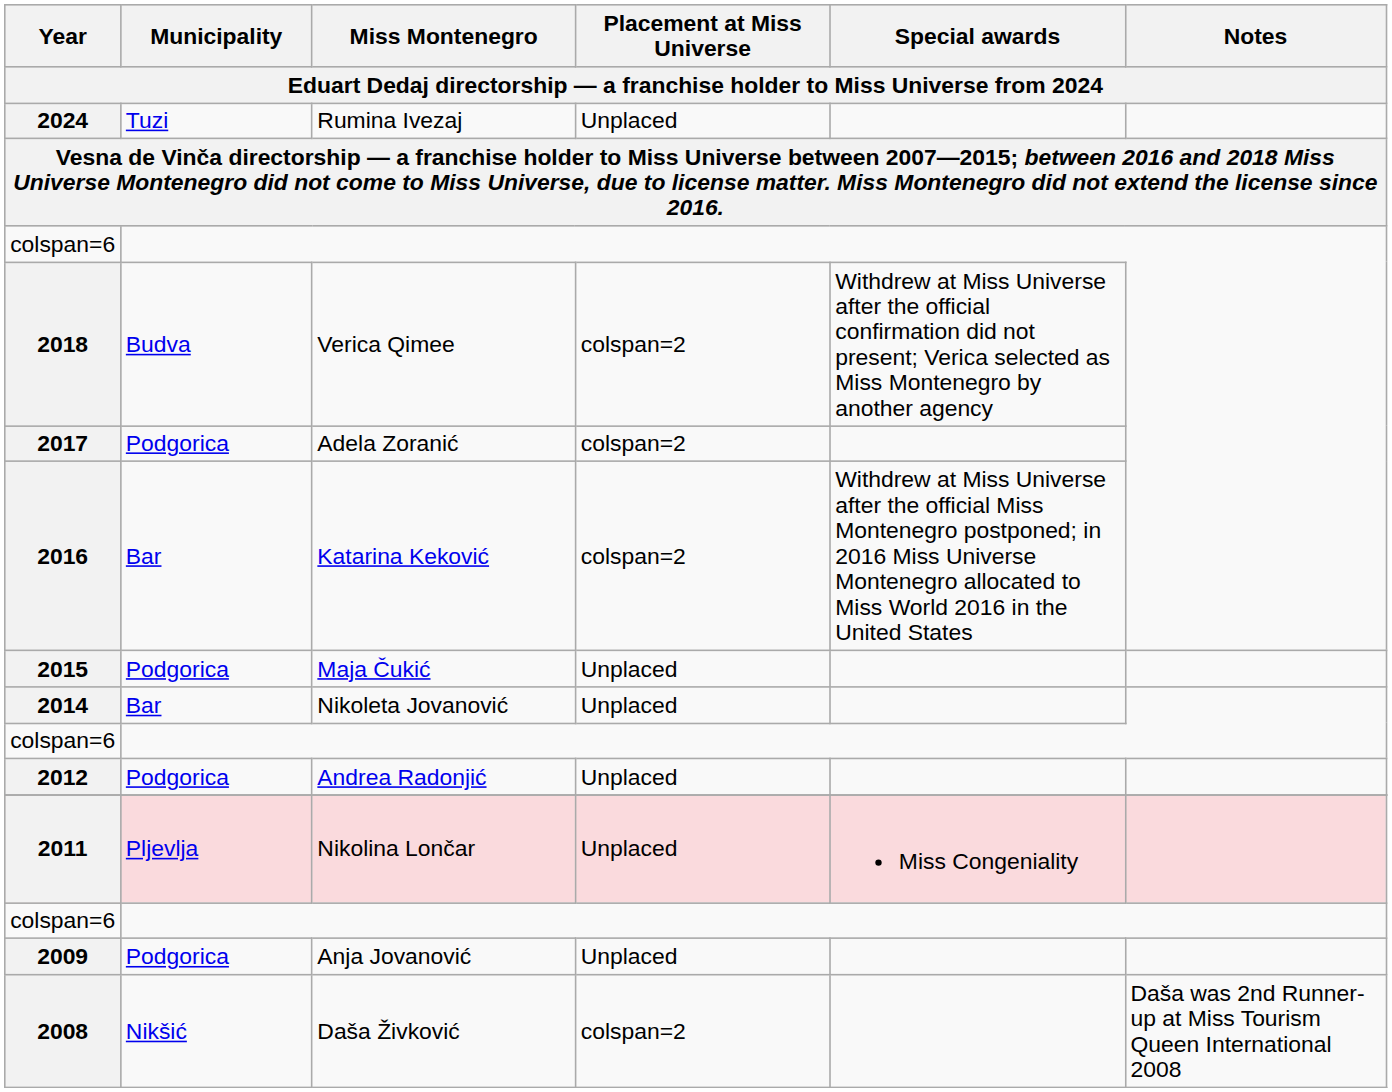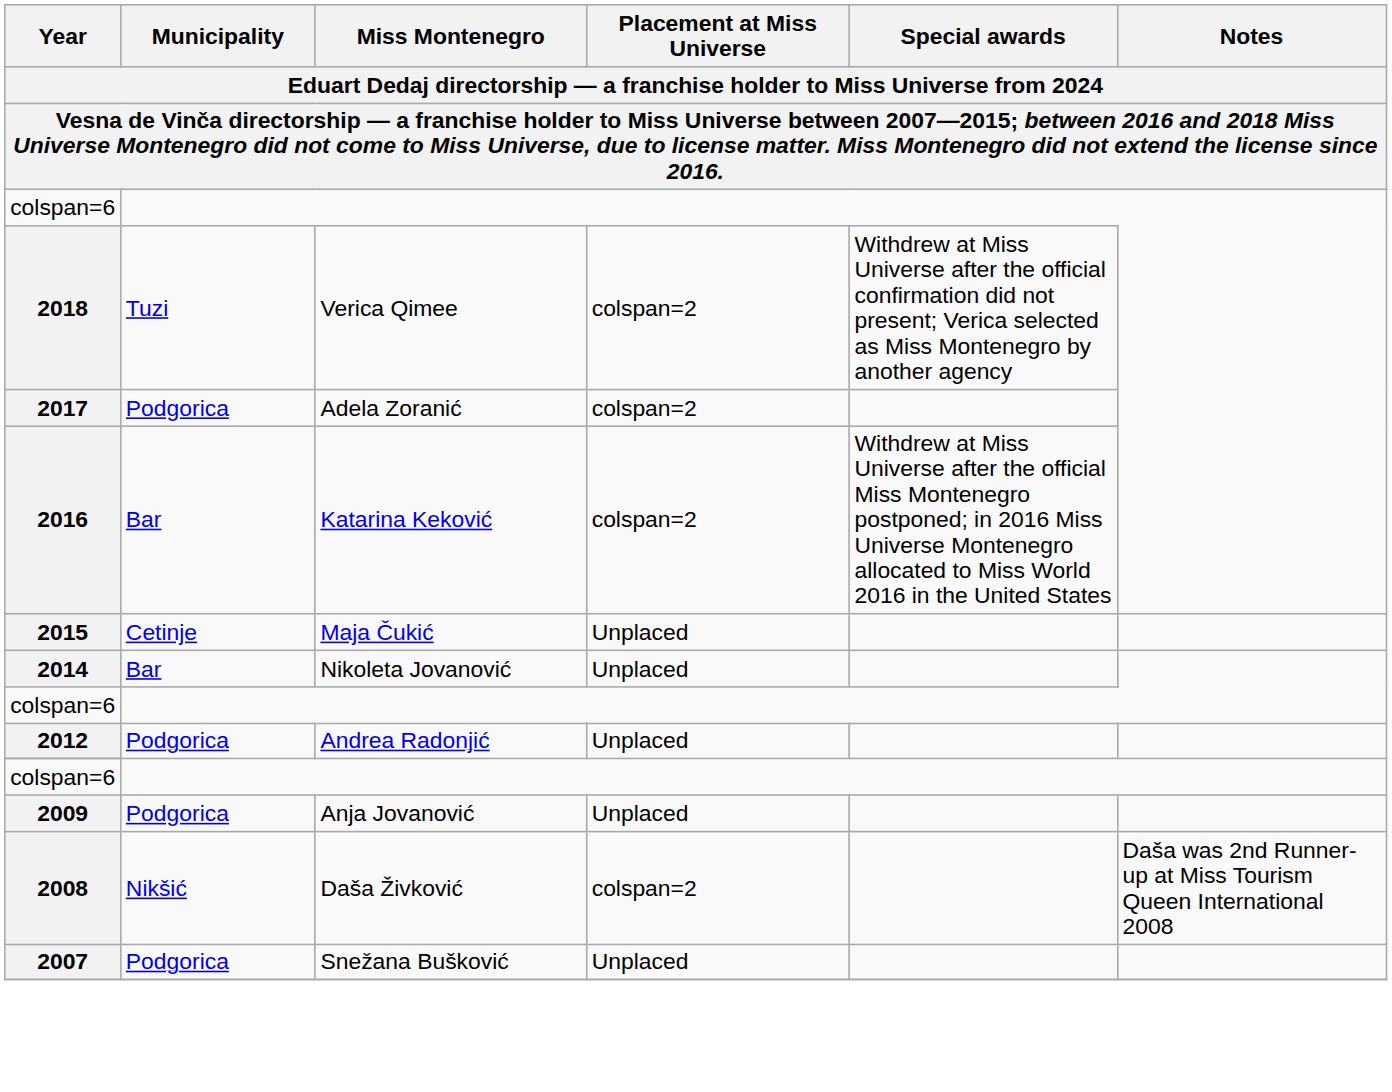- row: (63, 121)
(158, 344) Budva -> (147, 308) Tuzi
(177, 669) Podgorica -> (161, 633) Cetinje
- row: (63, 849)
+ row: (63, 962)
